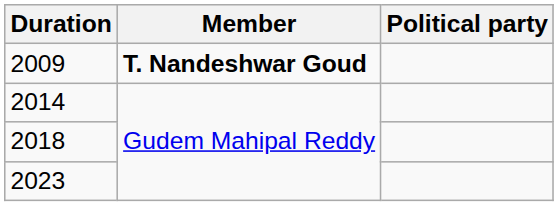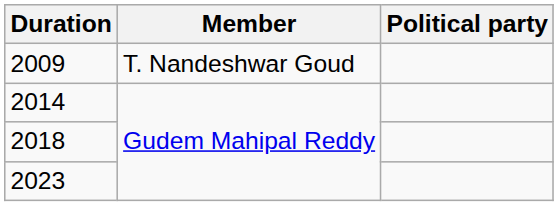(245, 63) bold -> (239, 63) normal
